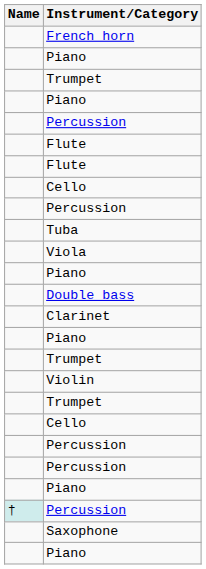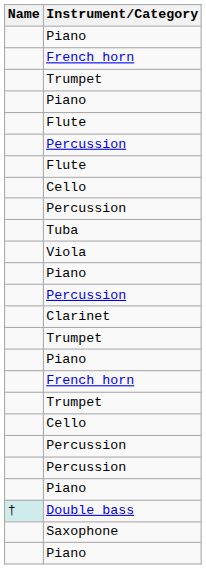(90, 37) French horn -> (66, 37) Piano
(66, 59) Piano -> (90, 59) French horn
(86, 123) Percussion -> (66, 123) Flute
(66, 145) Flute -> (86, 145) Percussion
(90, 296) Double bass -> (86, 296) Percussion
(66, 339) Piano -> (74, 339) Trumpet
(74, 360) Trumpet -> (66, 360) Piano
(70, 382) Violin -> (90, 382) French horn
(86, 511) Percussion -> (90, 511) Double bass
